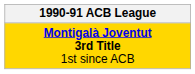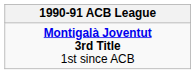(98, 45) gold background -> (98, 45) no background
